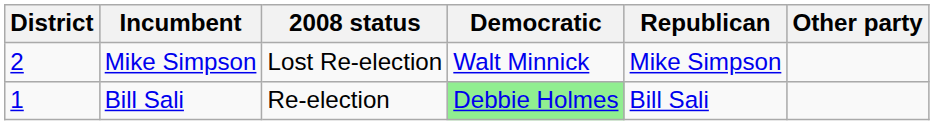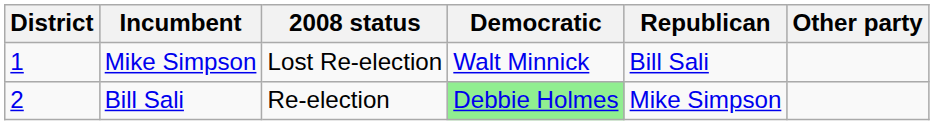(17, 61) 2 -> (17, 61) 1
(705, 61) Mike Simpson -> (669, 61) Bill Sali
(17, 100) 1 -> (17, 100) 2
(669, 100) Bill Sali -> (705, 100) Mike Simpson
